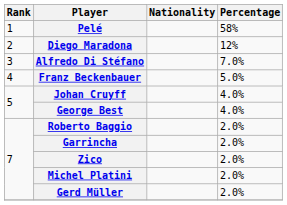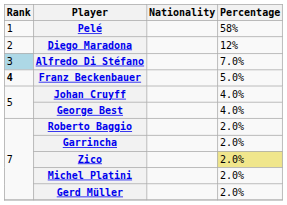(10, 61) no background -> (10, 61) lightblue background
(10, 78) normal -> (10, 78) bold
(232, 159) no background -> (232, 159) khaki background
